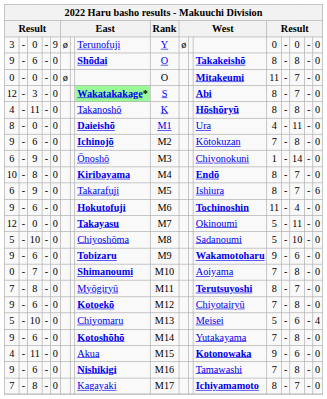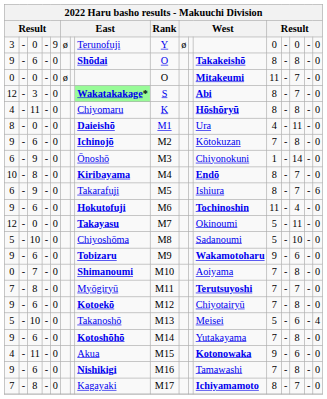(99, 110) Takanoshō -> (100, 110) Chiyomaru
(274, 288) 8 -> (274, 288) 7
(100, 321) Chiyomaru -> (99, 321) Takanoshō
